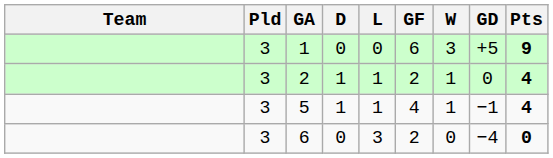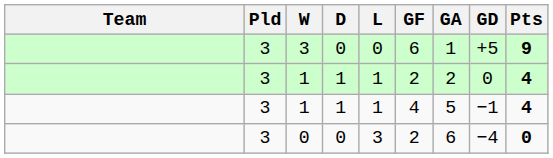columns swapped: (451, 20) <-> (304, 20)
